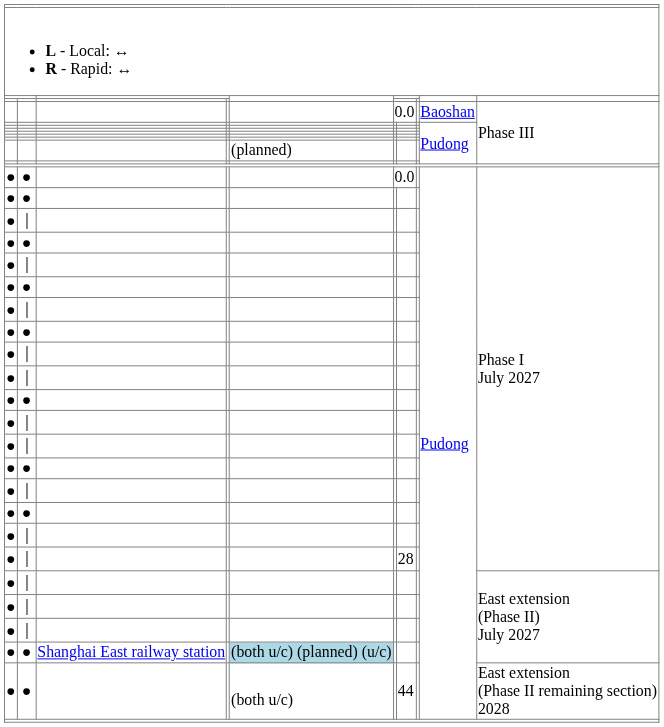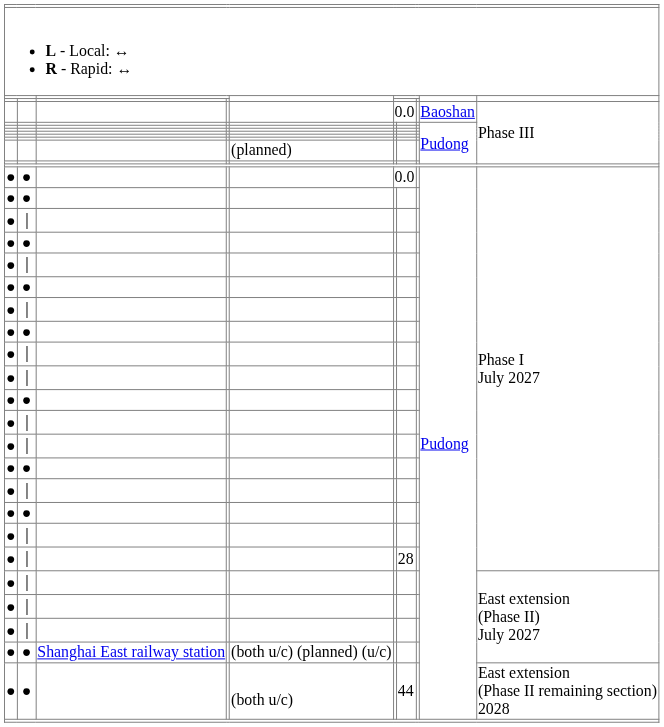(311, 652) lightblue background -> (311, 652) no background
